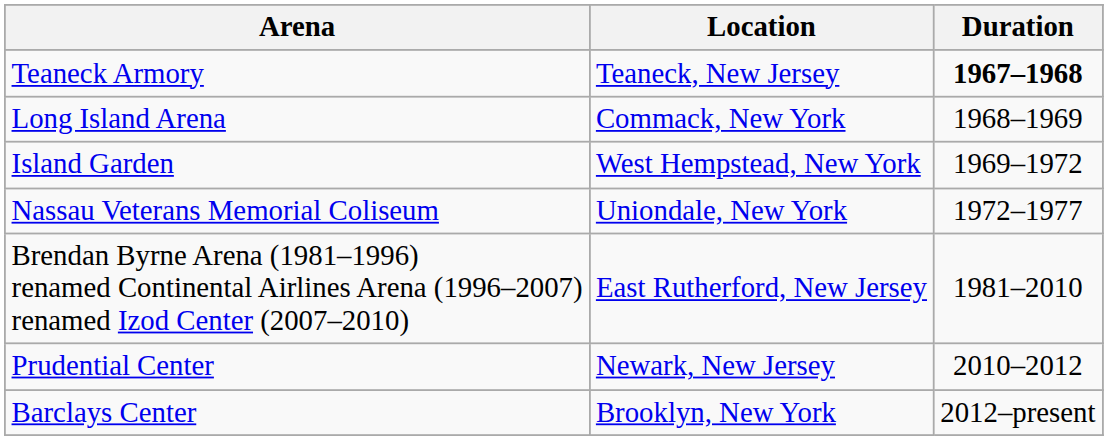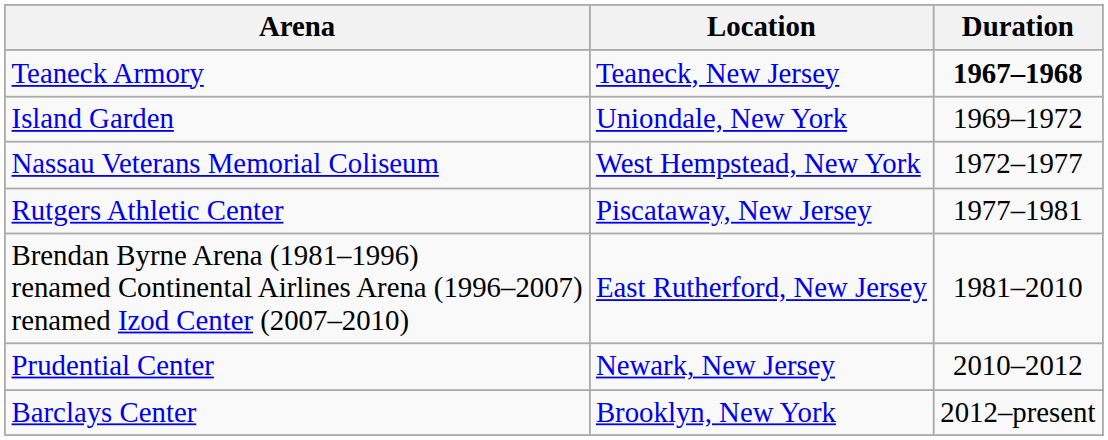- row: (119, 118)
(758, 164) West Hempstead, New York -> (721, 118) Uniondale, New York
(721, 210) Uniondale, New York -> (758, 164) West Hempstead, New York
+ row: (148, 210)
